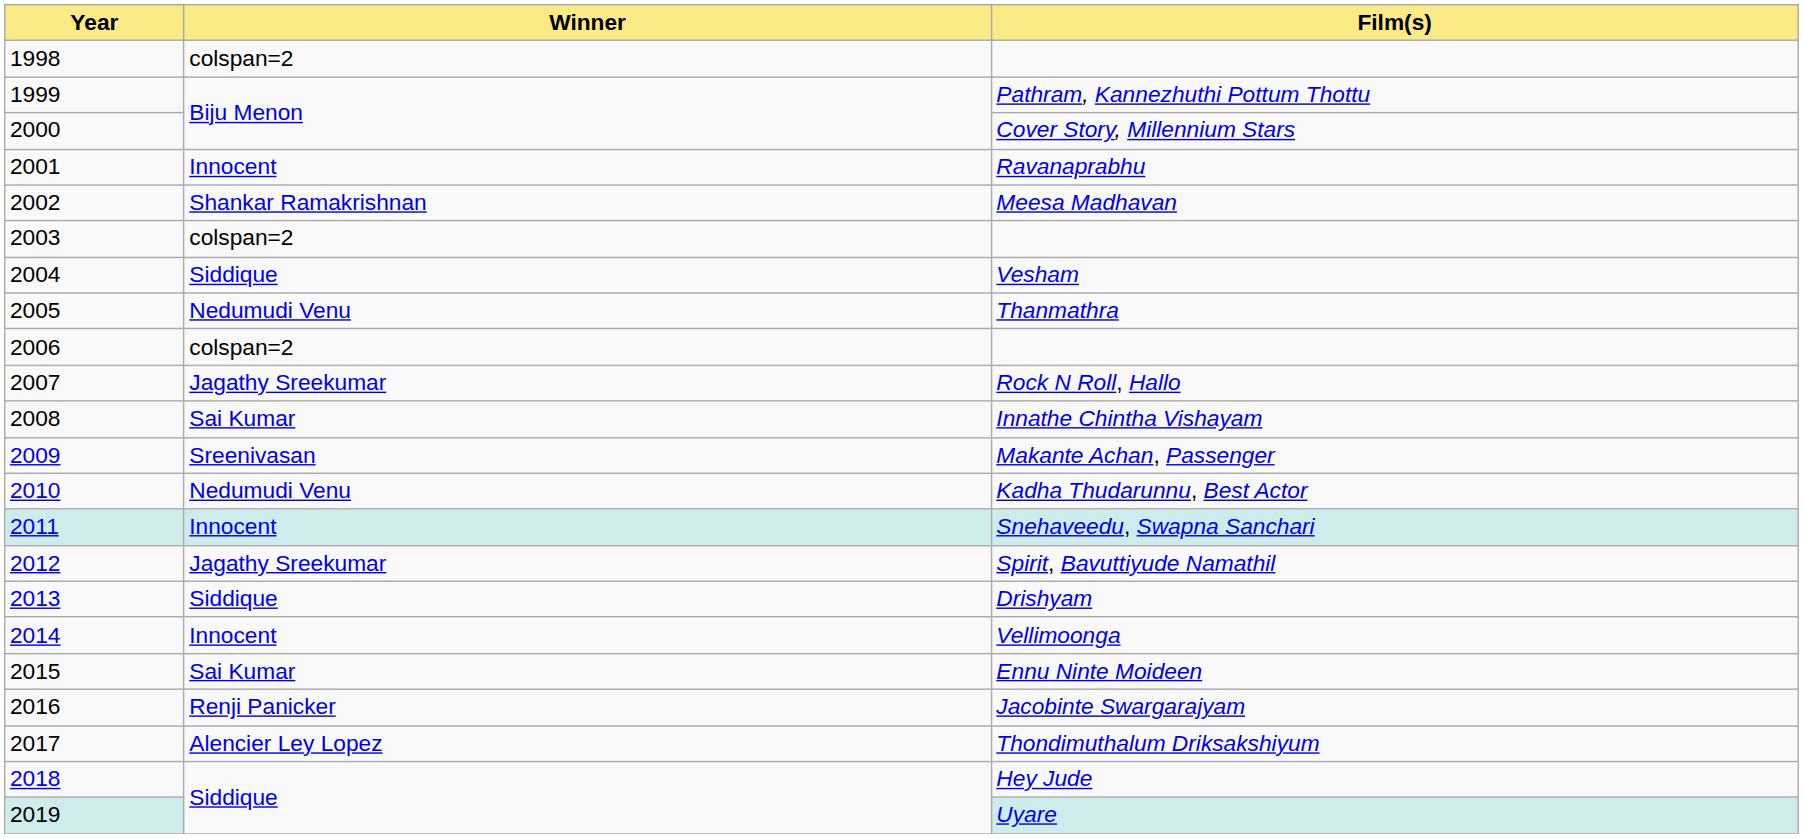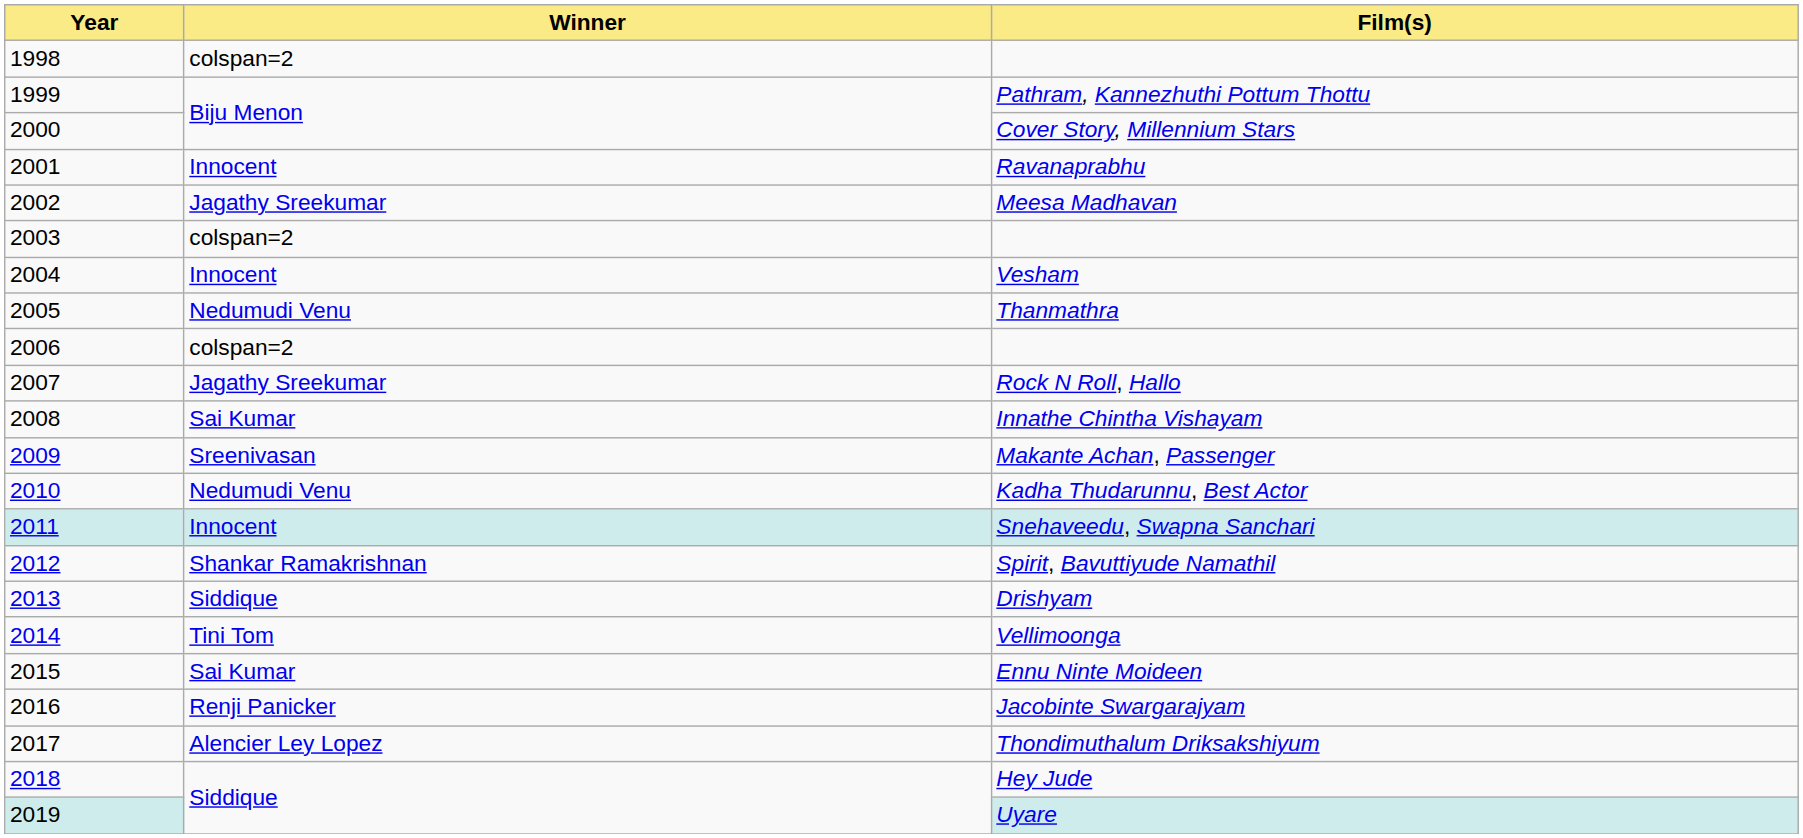(308, 202) Shankar Ramakrishnan -> (288, 202) Jagathy Sreekumar
(234, 274) Siddique -> (233, 274) Innocent
(288, 563) Jagathy Sreekumar -> (308, 563) Shankar Ramakrishnan
(233, 635) Innocent -> (232, 635) Tini Tom
